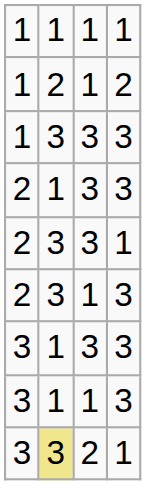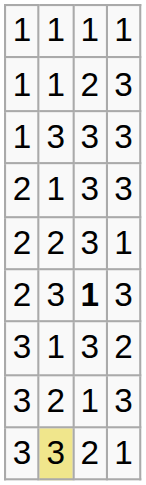(56, 83) 2 -> (56, 83) 1
(90, 83) 1 -> (90, 83) 2
(124, 83) 2 -> (124, 83) 3
(56, 242) 3 -> (56, 242) 2
(90, 294) normal -> (90, 294) bold
(124, 347) 3 -> (124, 347) 2
(56, 400) 1 -> (56, 400) 2
